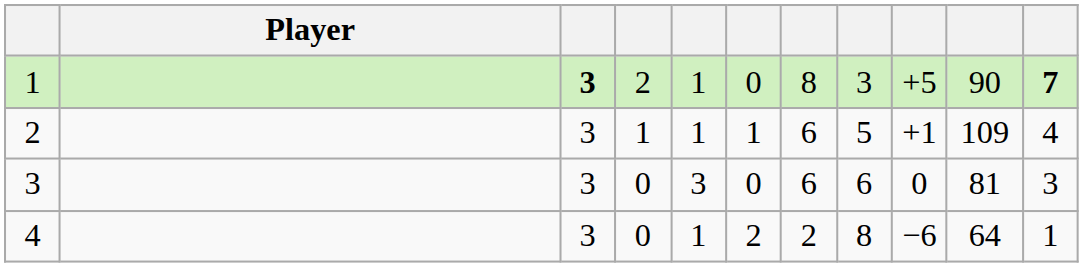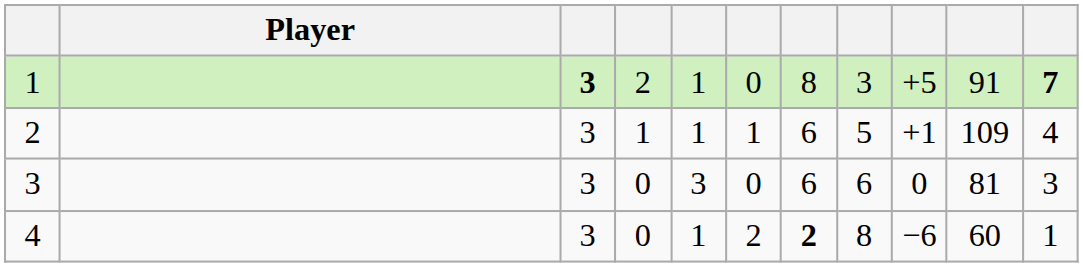(985, 81) 90 -> (985, 81) 91
(809, 235) normal -> (809, 235) bold
(985, 235) 64 -> (985, 235) 60
